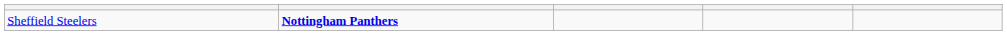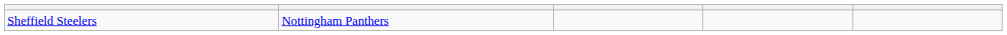(340, 20) bold -> (335, 20) normal
